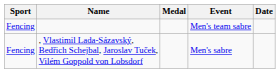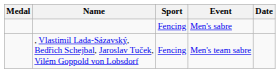columns swapped: (174, 12) <-> (21, 12)
(221, 26) Men's team sabre -> (211, 26) Men's sabre
(211, 51) Men's sabre -> (221, 51) Men's team sabre
